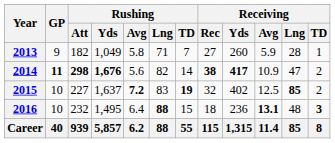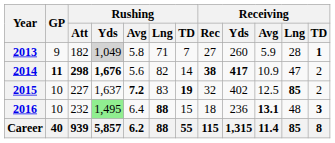(108, 52) no background -> (108, 52) lightgrey background
(319, 52) normal -> (319, 52) bold
(108, 109) no background -> (108, 109) lightgreen background
